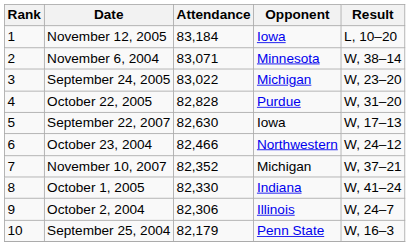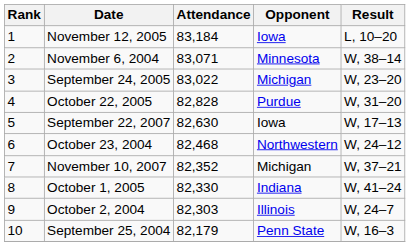(197, 144) 82,466 -> (197, 144) 82,468
(197, 209) 82,306 -> (197, 209) 82,303
